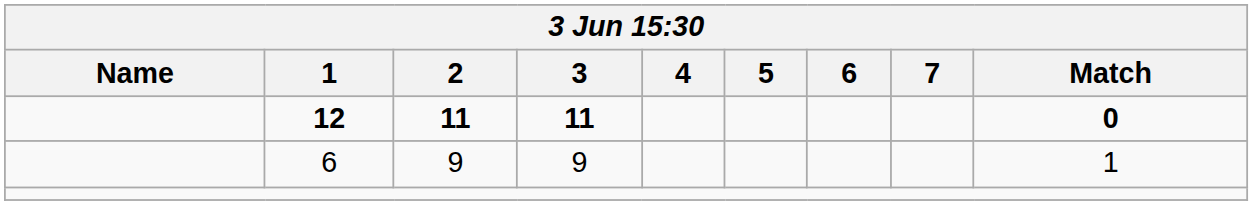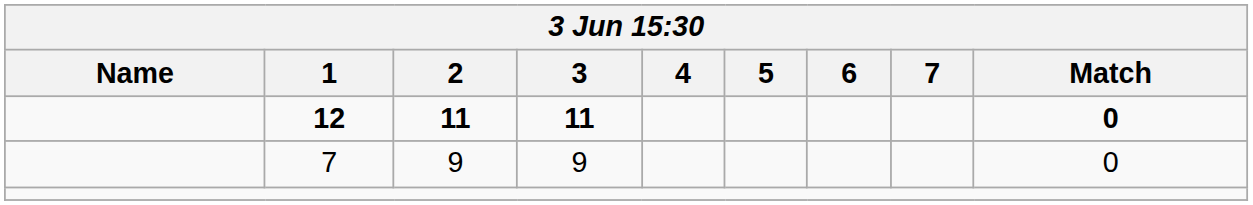(329, 163) 6 -> (329, 163) 7
(1111, 163) 1 -> (1111, 163) 0
